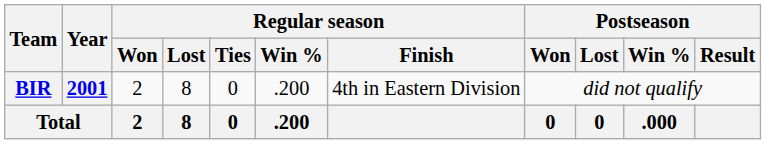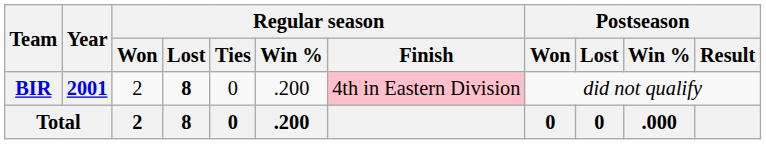(186, 88) normal -> (186, 88) bold
(426, 88) no background -> (426, 88) pink background
